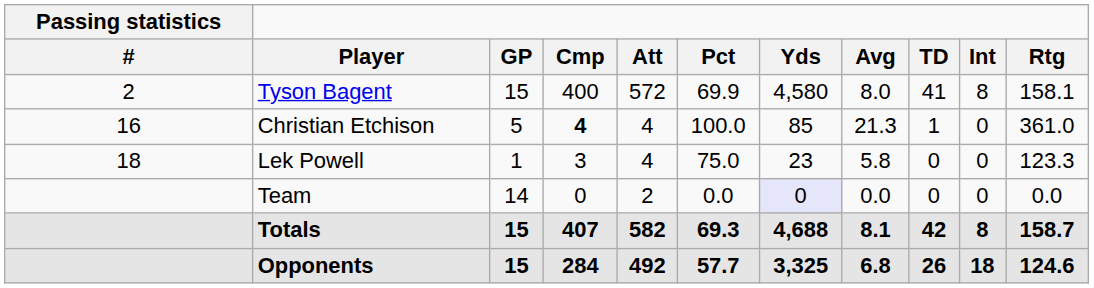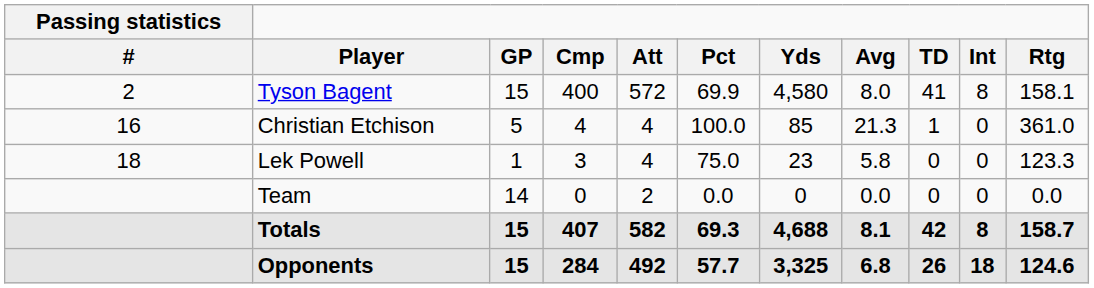(580, 126) bold -> (580, 126) normal
(801, 195) lavender background -> (801, 195) no background
